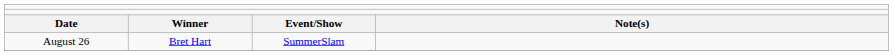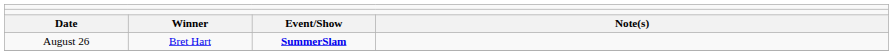(314, 41) normal -> (314, 41) bold
